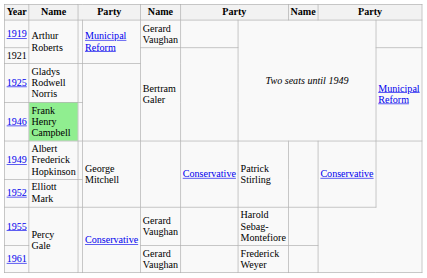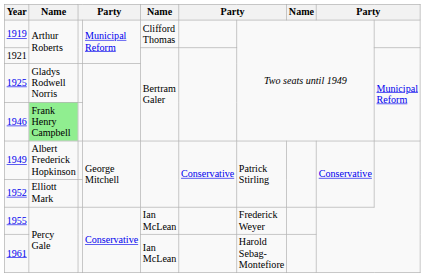(160, 34) Gerard Vaughan -> (159, 34) Clifford Thomas
(160, 226) Gerard Vaughan -> (160, 220) Ian McLean
(263, 226) Harold Sebag-Montefiore -> (258, 220) Frederick Weyer
(160, 259) Gerard Vaughan -> (160, 253) Ian McLean
(260, 259) Frederick Weyer -> (262, 253) Harold Sebag-Montefiore
